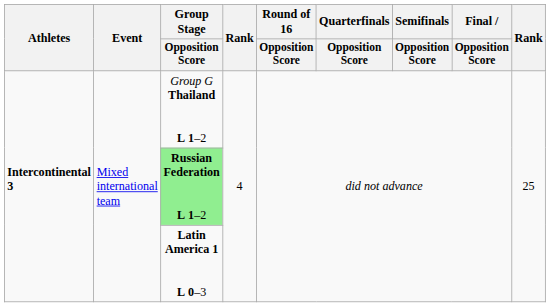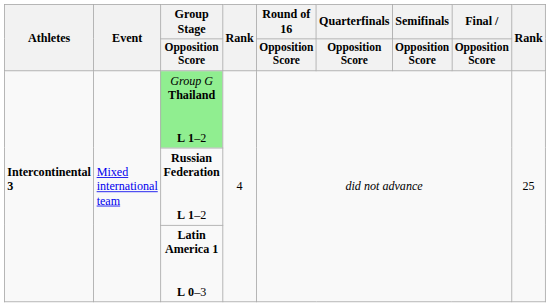(192, 109) no background -> (192, 109) lightgreen background
(192, 187) lightgreen background -> (192, 187) no background
